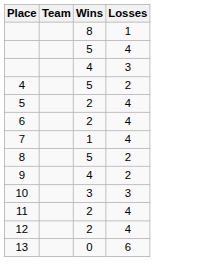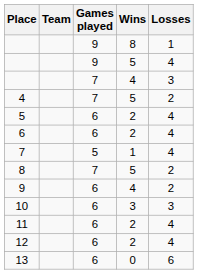+ column: (95, 19)
